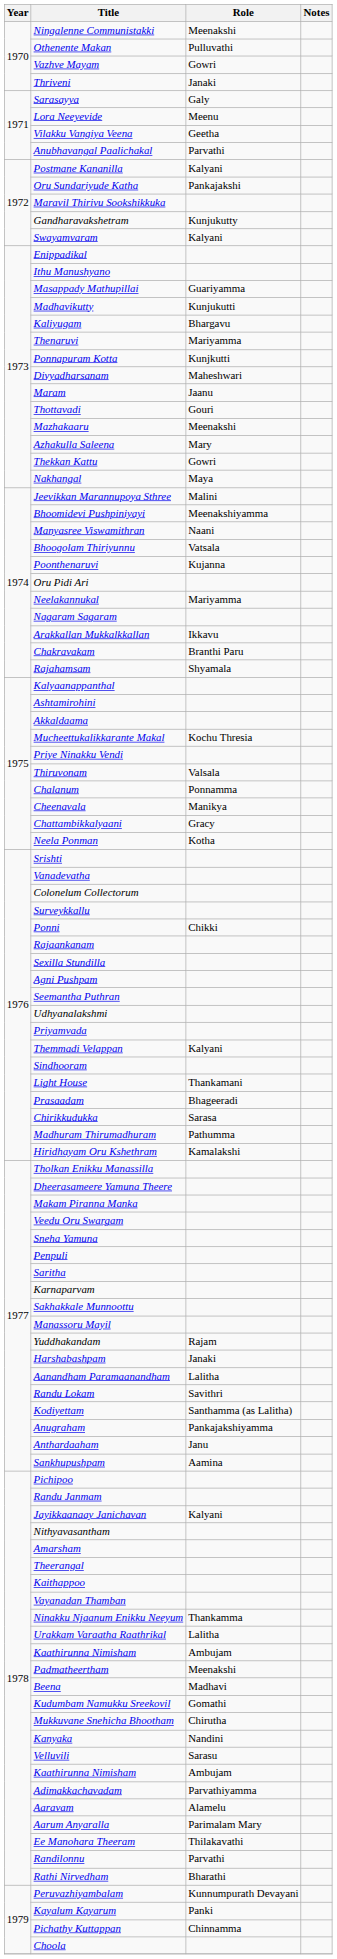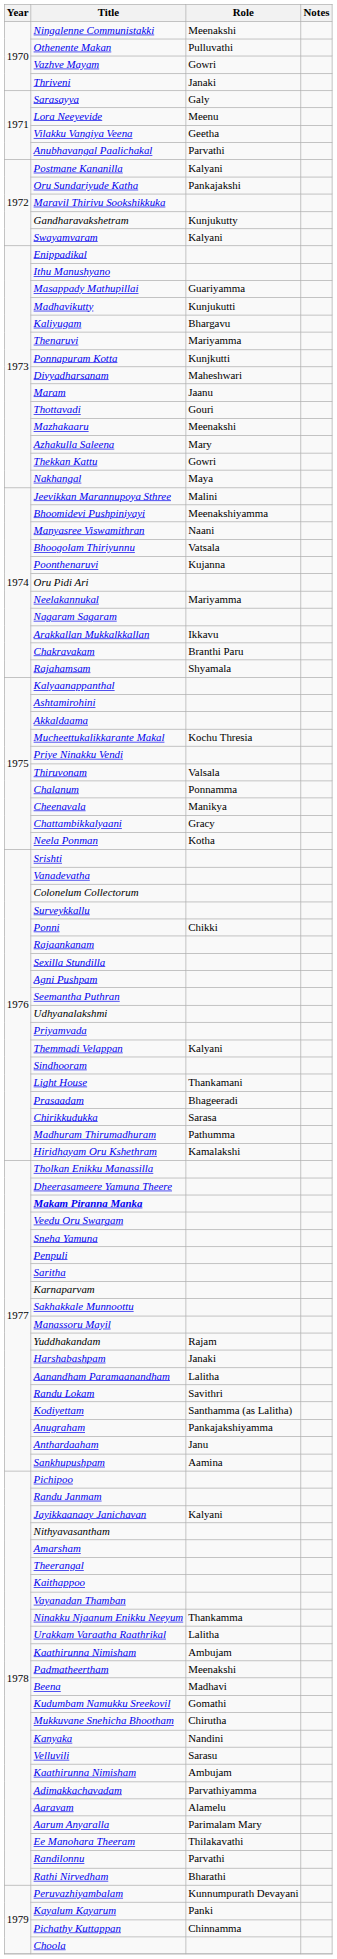(86, 1203) normal -> (88, 1203) bold
